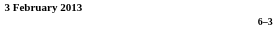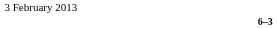(43, 7) bold -> (41, 7) normal
